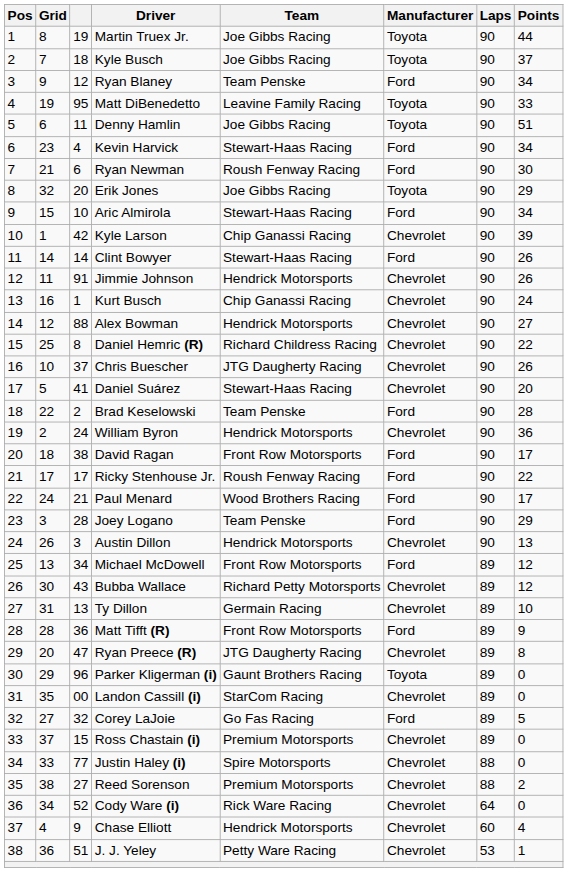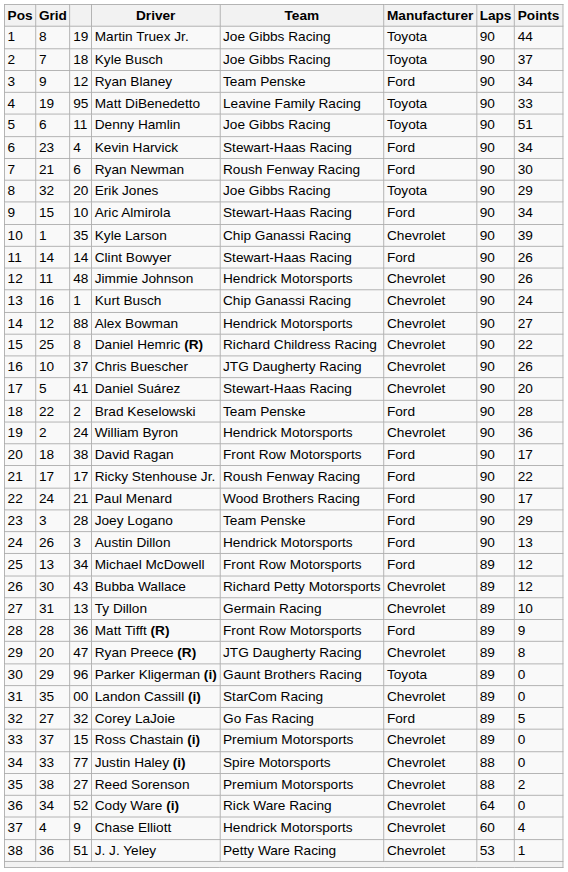(81, 234) 42 -> (81, 234) 35
(81, 278) 91 -> (81, 278) 48
(416, 542) Chevrolet -> (401, 542) Ford
